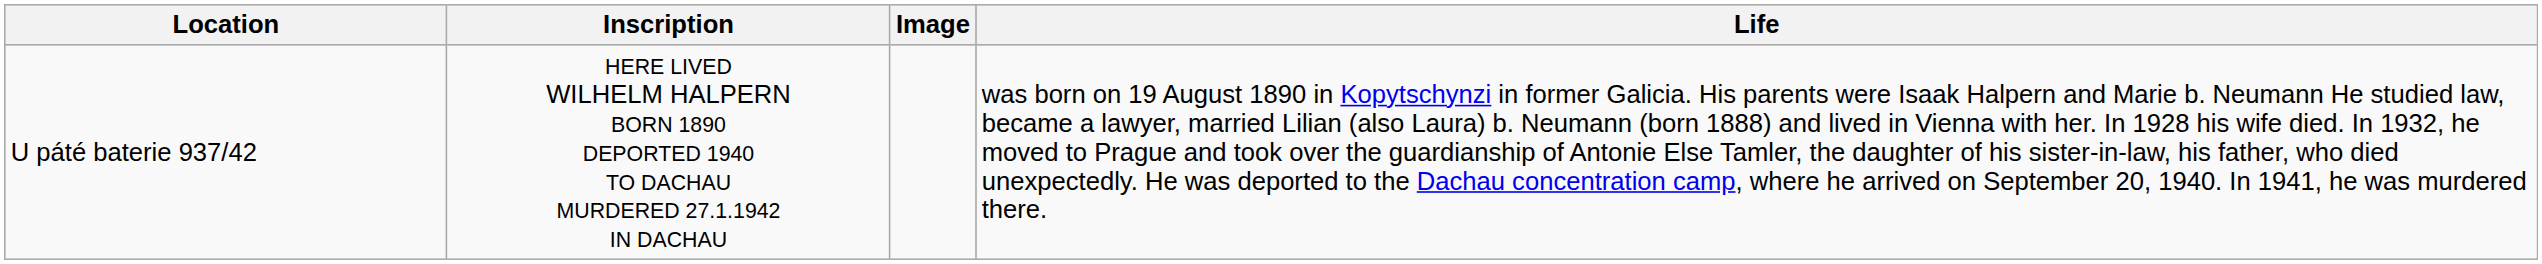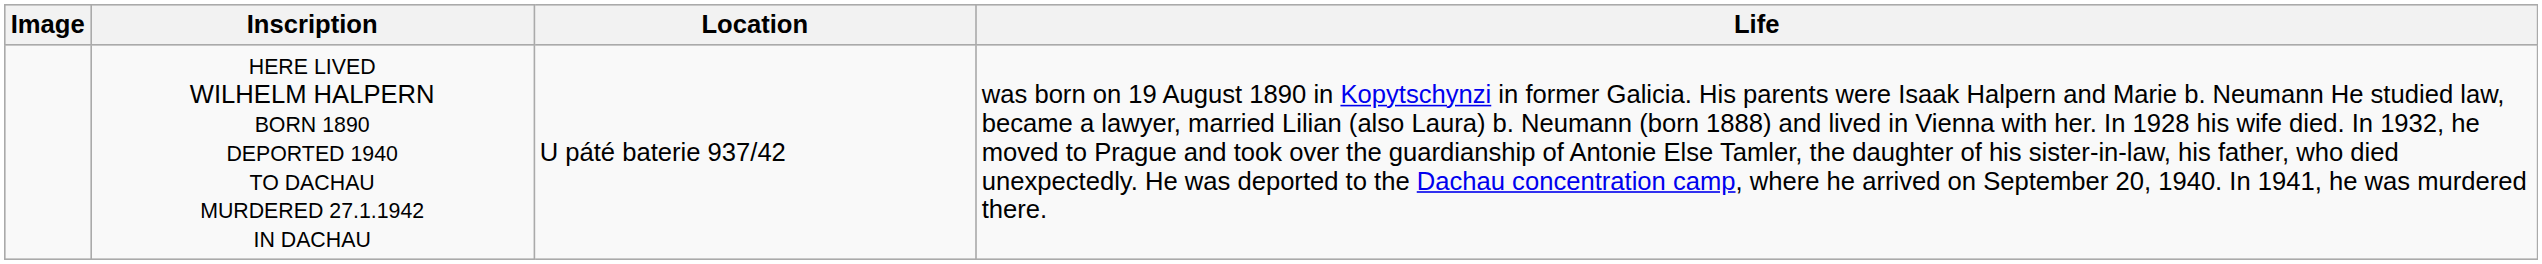columns swapped: (933, 24) <-> (226, 24)
